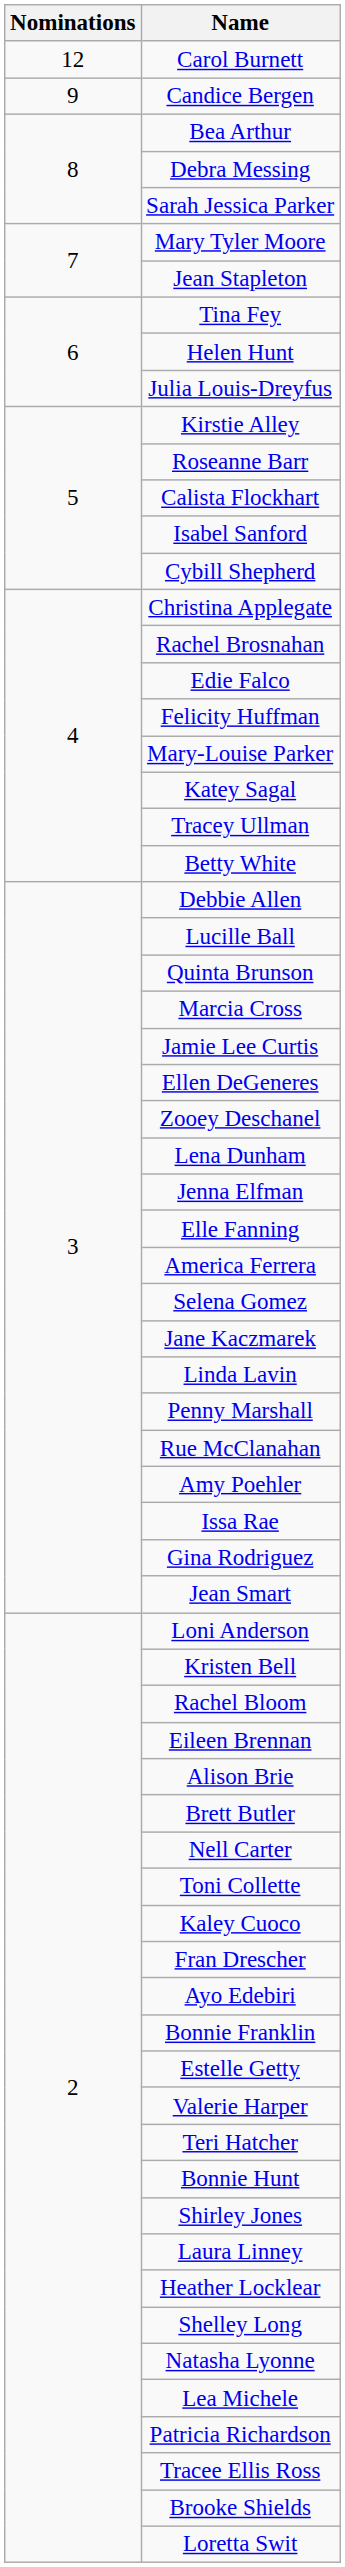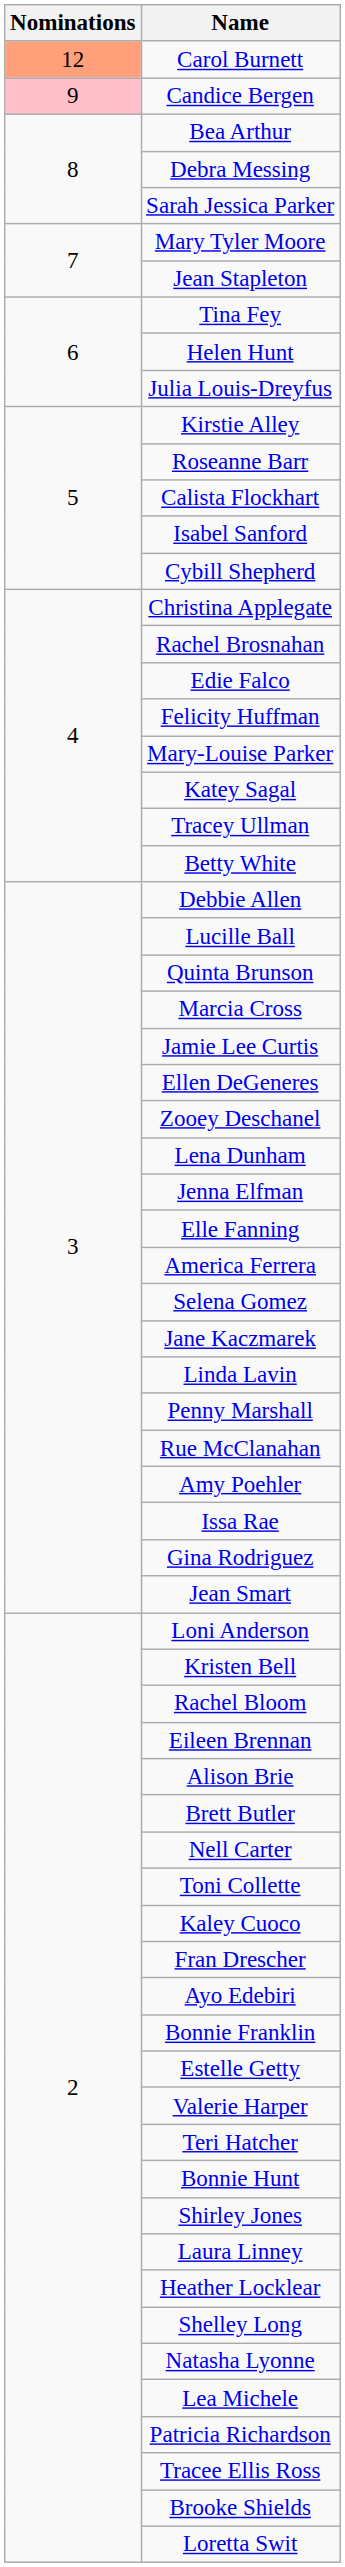(73, 59) no background -> (73, 59) lightsalmon background
(73, 95) no background -> (73, 95) pink background
